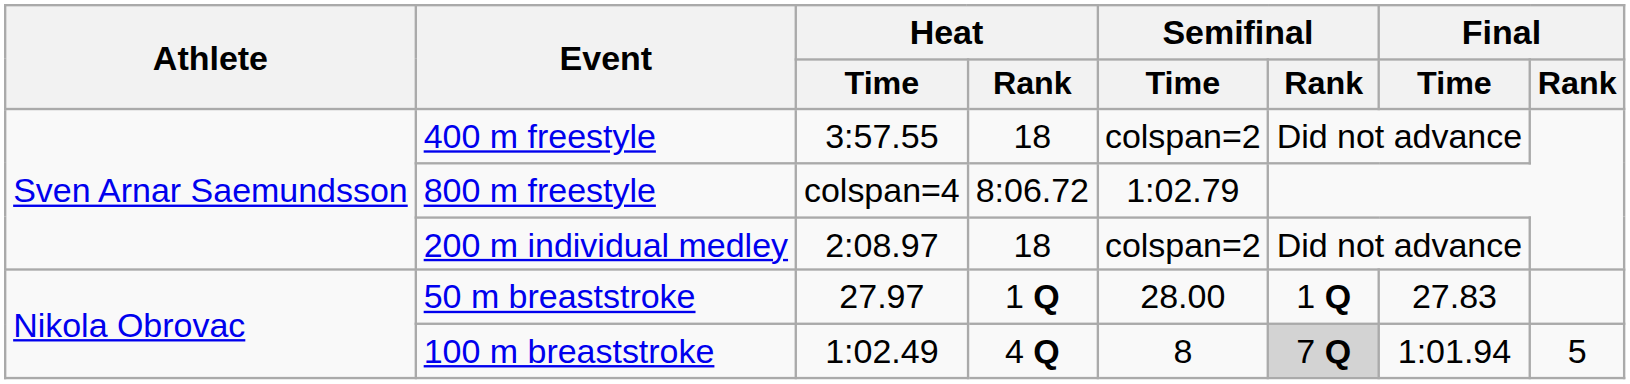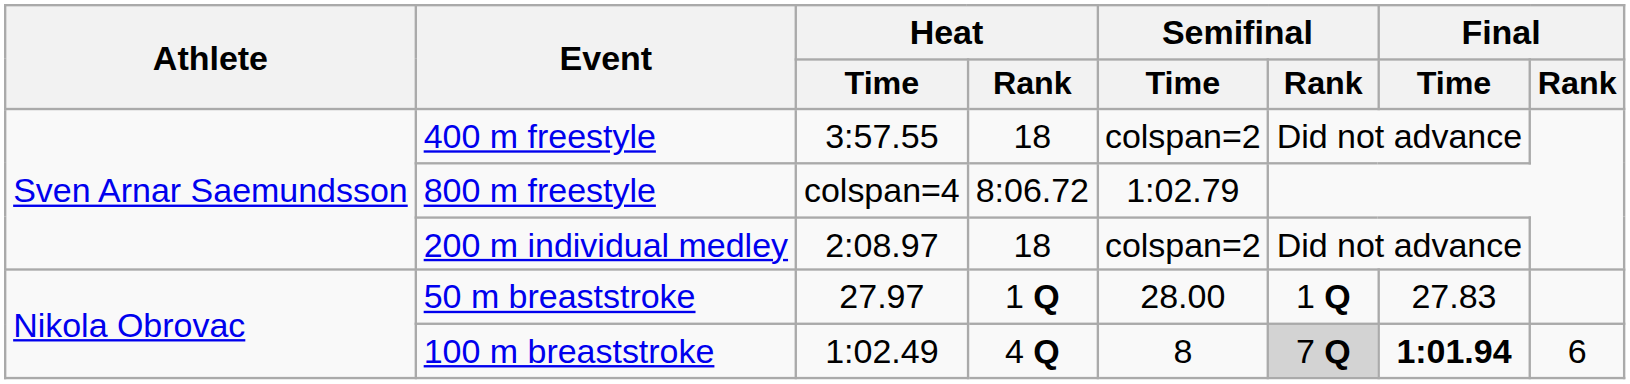(1454, 352) normal -> (1454, 352) bold
(1577, 352) 5 -> (1577, 352) 6
